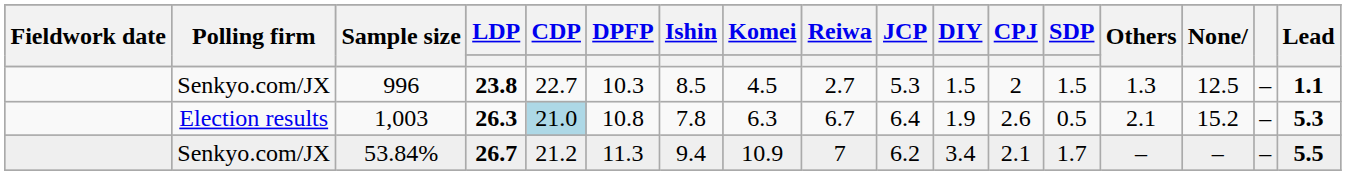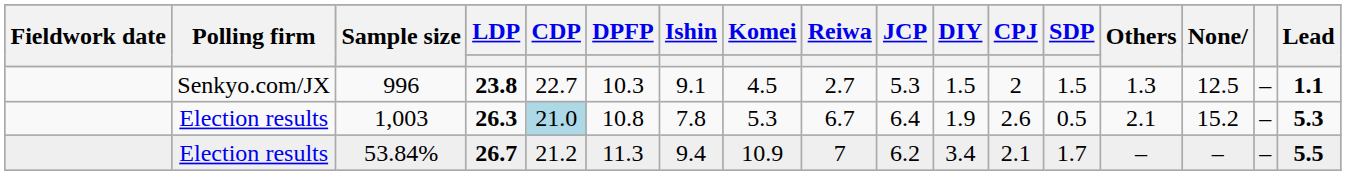(691, 84) 8.5 -> (691, 84) 9.1
(762, 119) 6.3 -> (762, 119) 5.3
(254, 153) Senkyo.com/JX -> (254, 153) Election results
